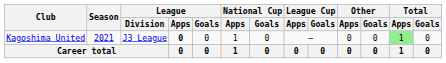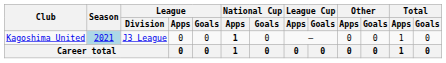(104, 38) no background -> (104, 38) lightblue background
(181, 38) bold -> (181, 38) normal
(235, 38) normal -> (235, 38) bold
(401, 38) lightgreen background -> (401, 38) no background
